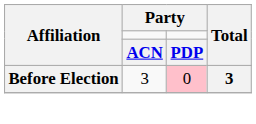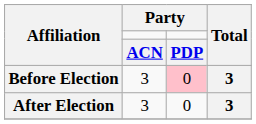+ row: (64, 105)
